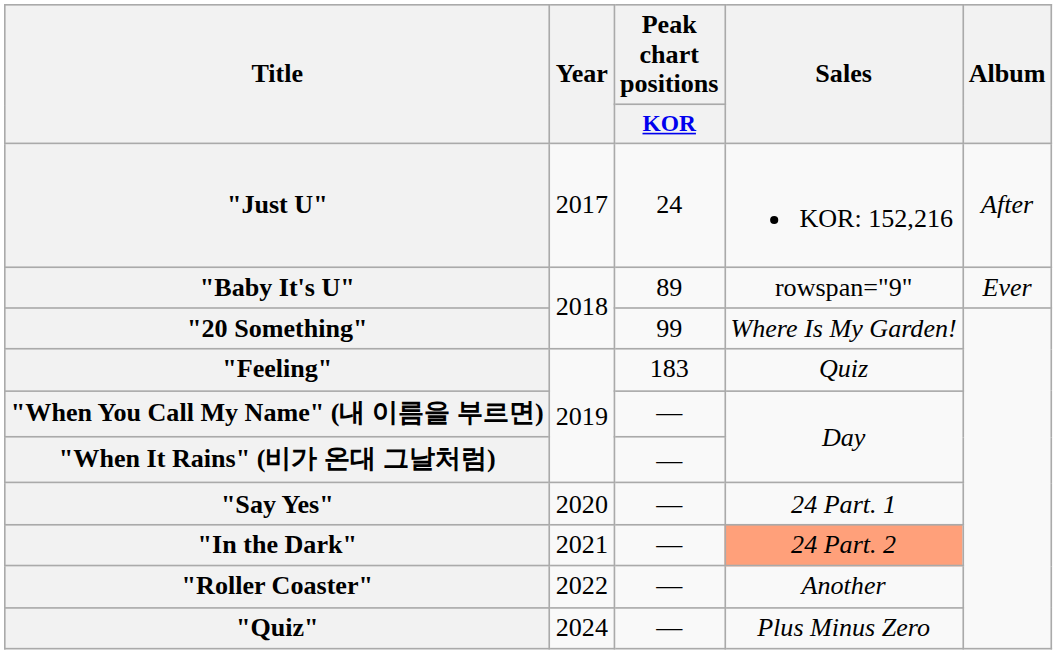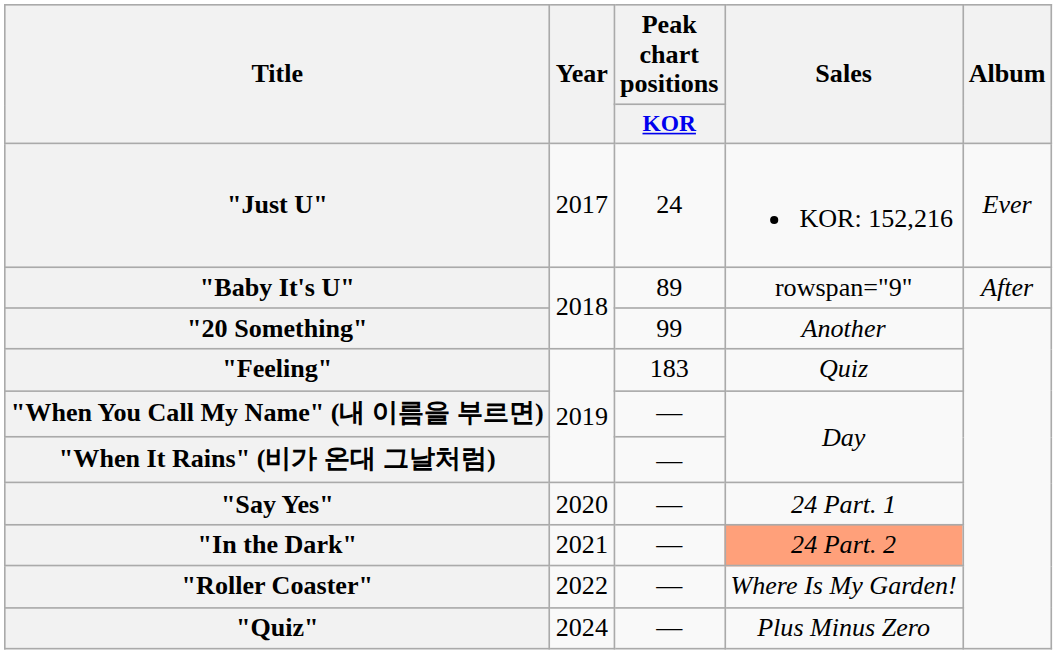(1007, 204) After -> (1007, 204) Ever
(1007, 286) Ever -> (1007, 286) After
(844, 328) Where Is My Garden! -> (844, 328) Another
(844, 586) Another -> (844, 586) Where Is My Garden!
